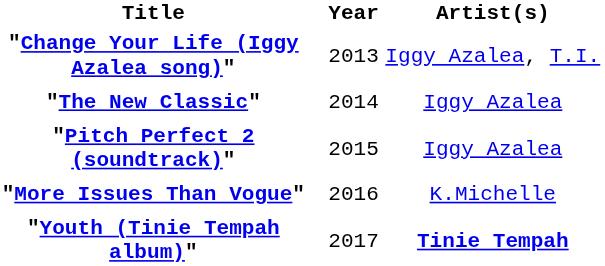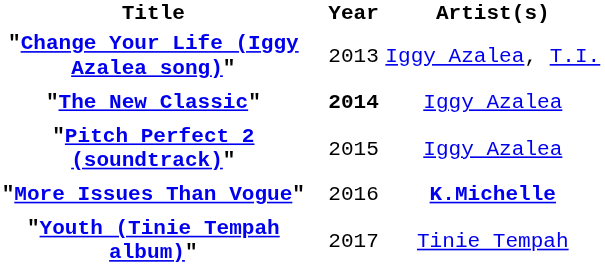(354, 102) normal -> (354, 102) bold
(493, 194) normal -> (493, 194) bold
(493, 241) bold -> (493, 241) normal
